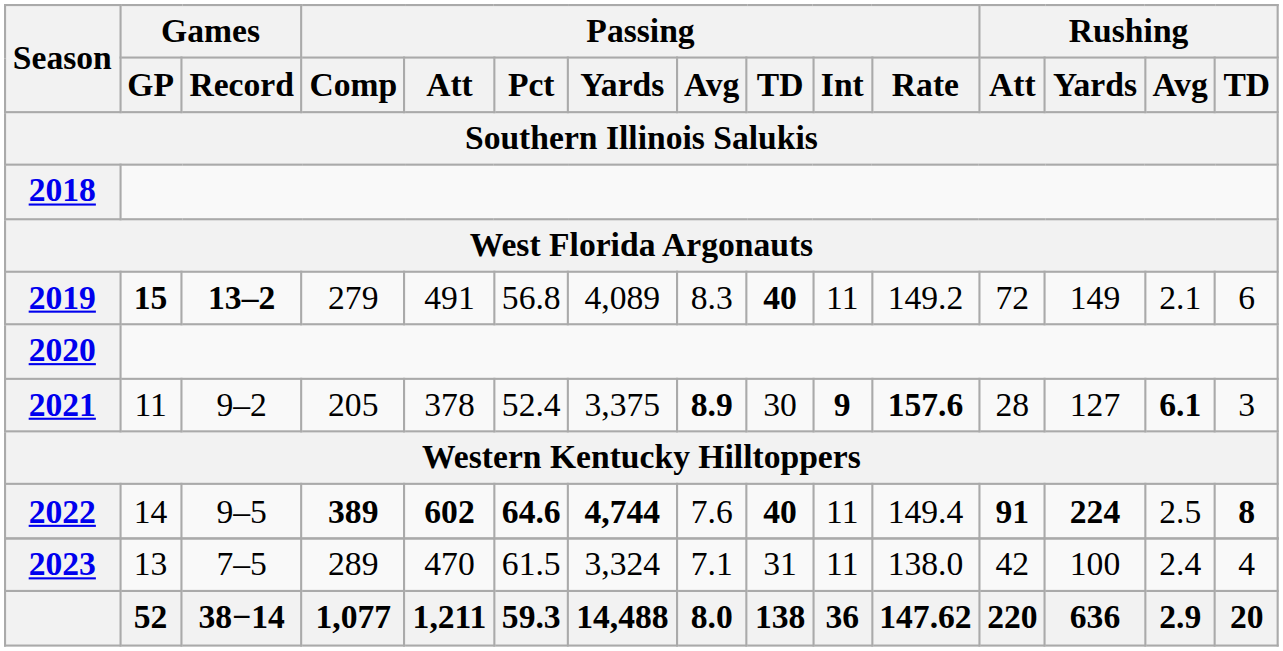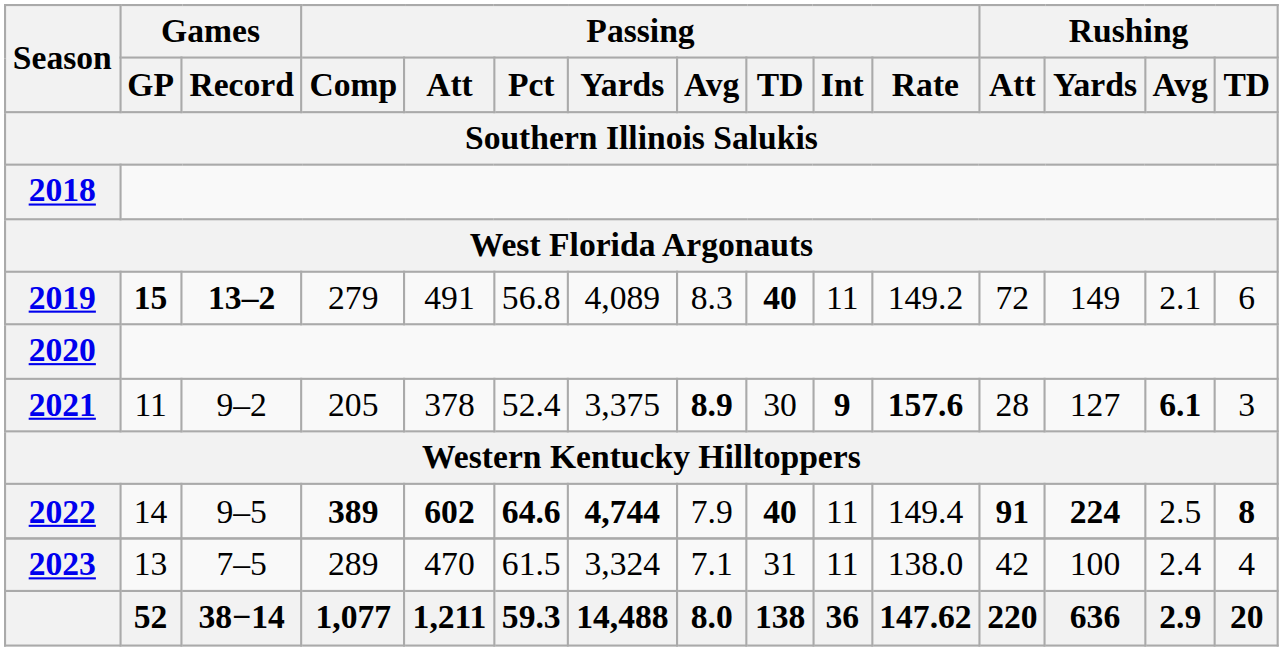(712, 510) 7.6 -> (712, 510) 7.9
